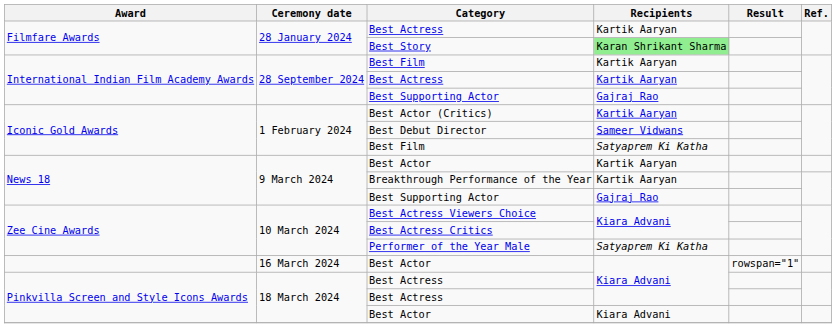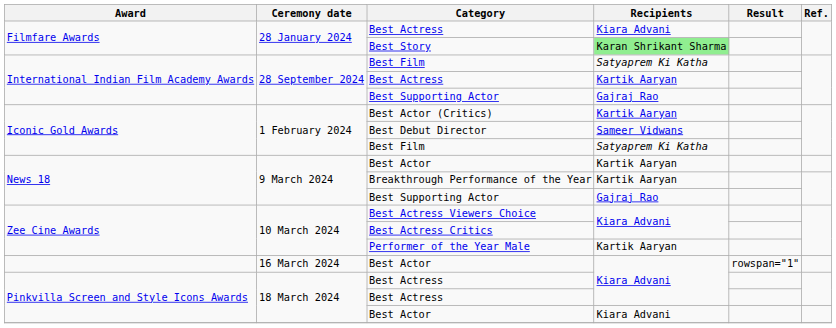(637, 30) Kartik Aaryan -> (634, 30) Kiara Advani
(637, 63) Kartik Aaryan -> (652, 63) Satyaprem Ki Katha
(652, 247) Satyaprem Ki Katha -> (637, 247) Kartik Aaryan
